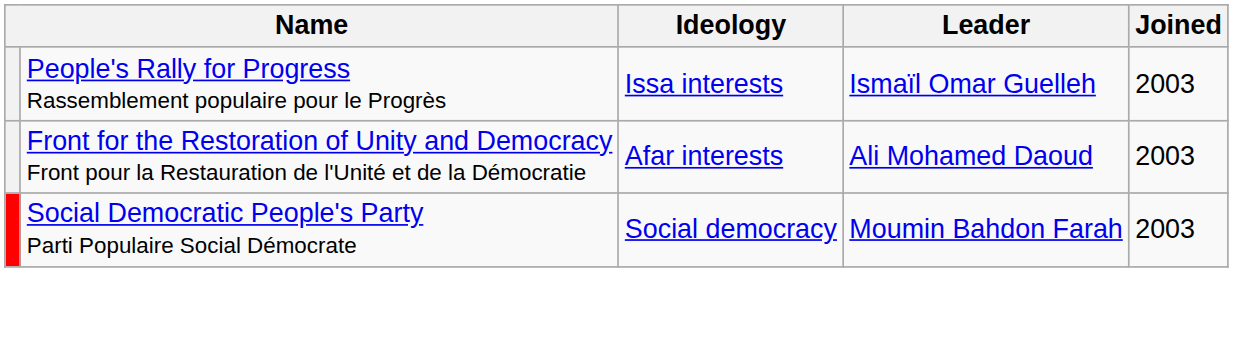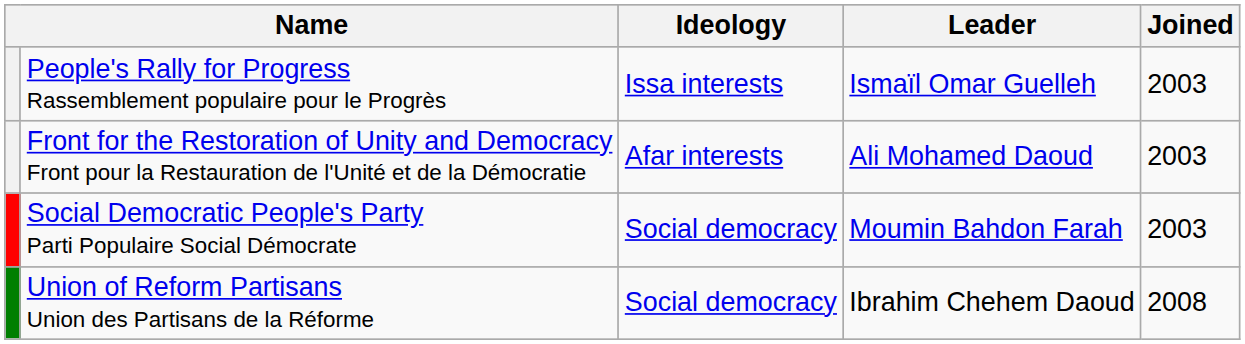+ row: (200, 302)
